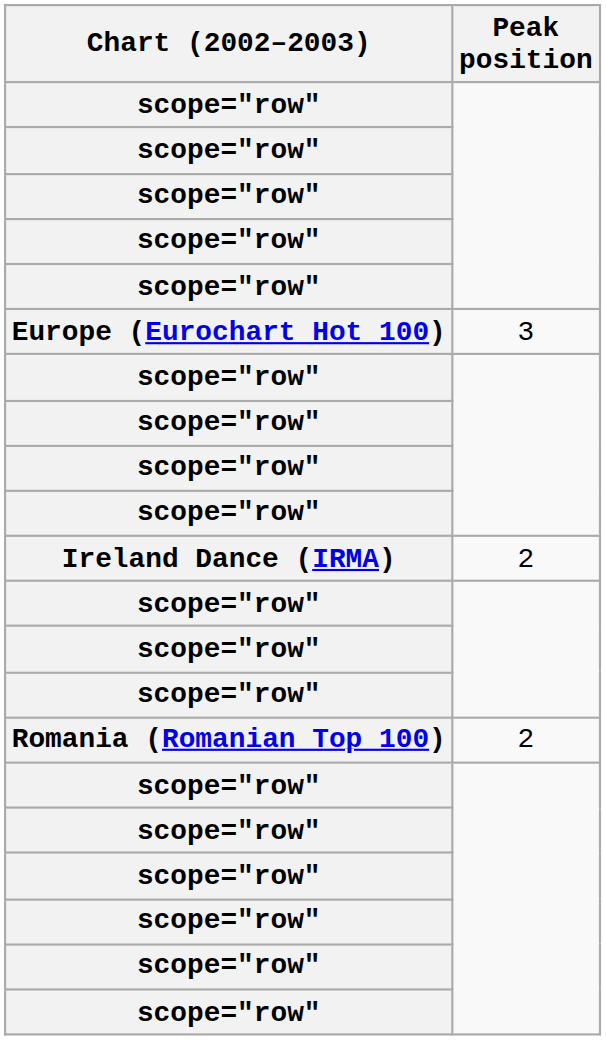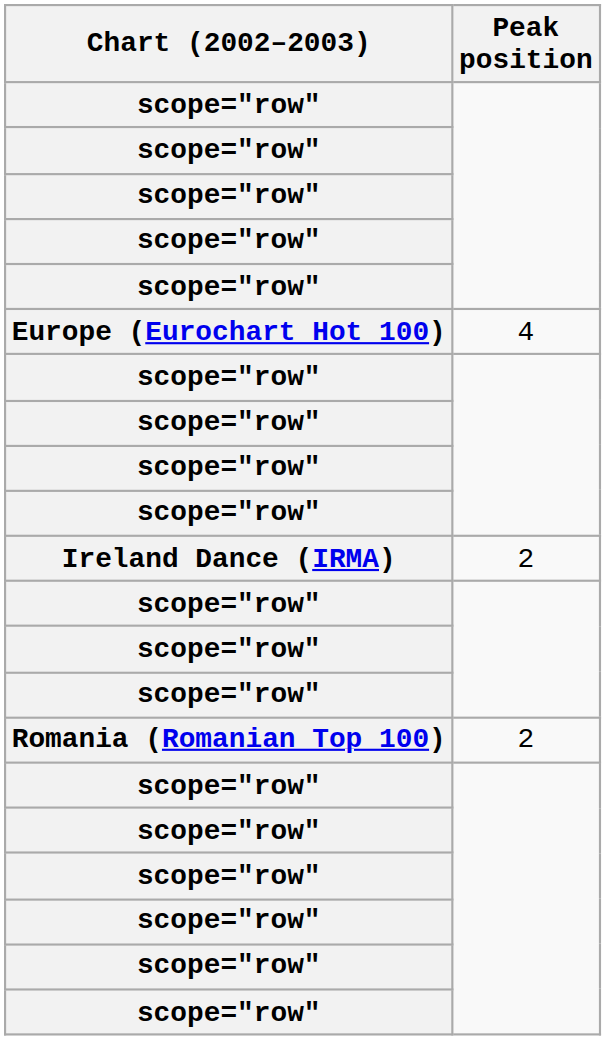(526, 332) 3 -> (526, 332) 4
